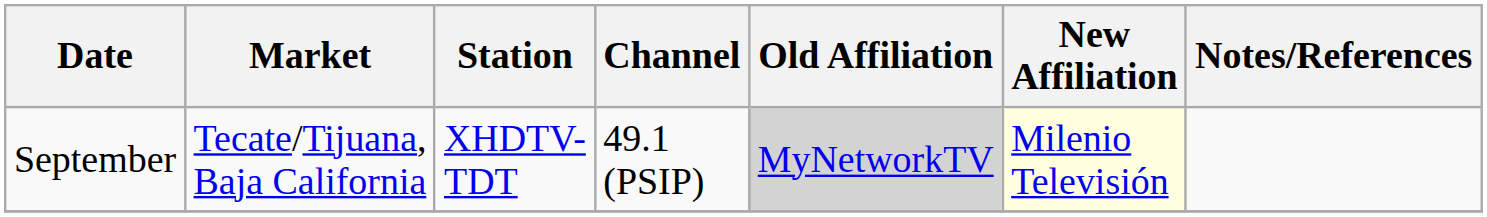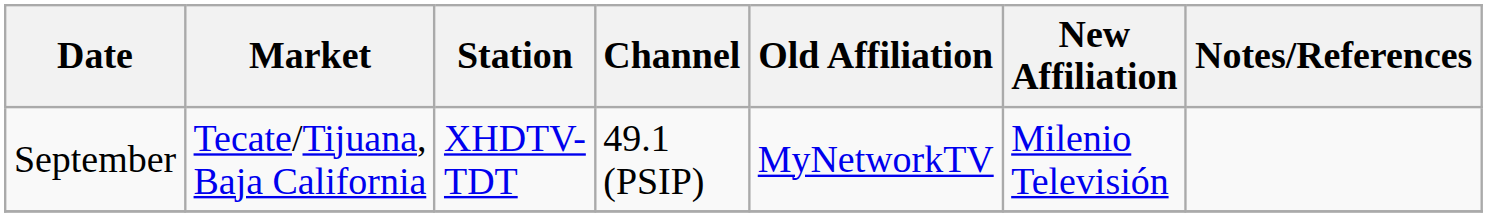(876, 158) lightgrey background -> (876, 158) no background
(1090, 158) lightyellow background -> (1090, 158) no background
